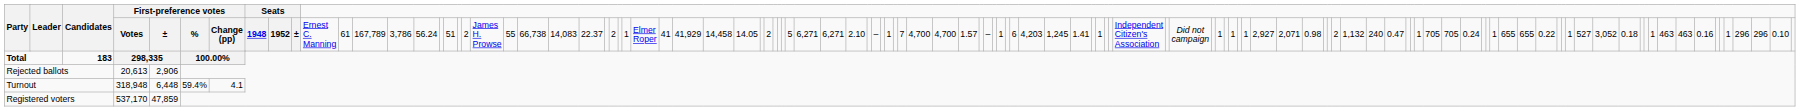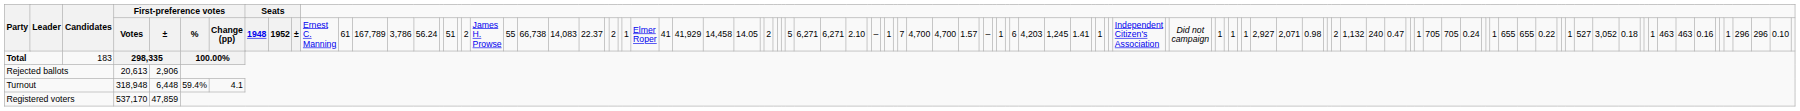(105, 57) bold -> (105, 57) normal
